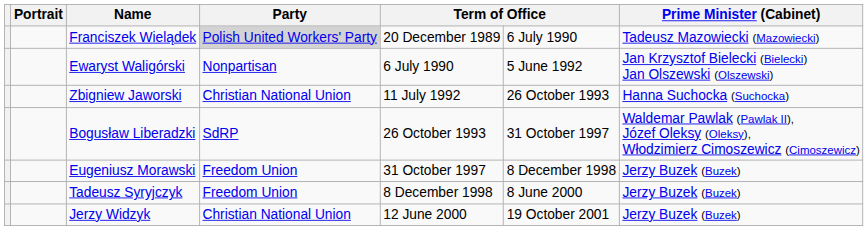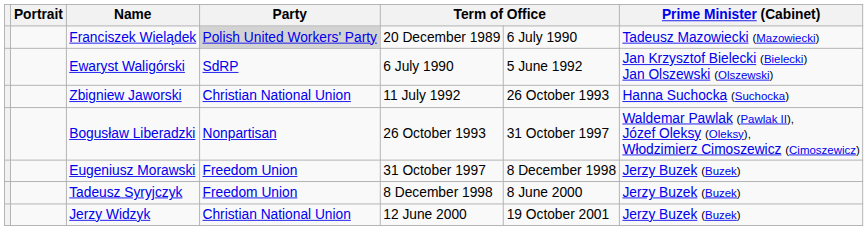(240, 66) Nonpartisan -> (220, 66) SdRP
(220, 133) SdRP -> (240, 133) Nonpartisan
